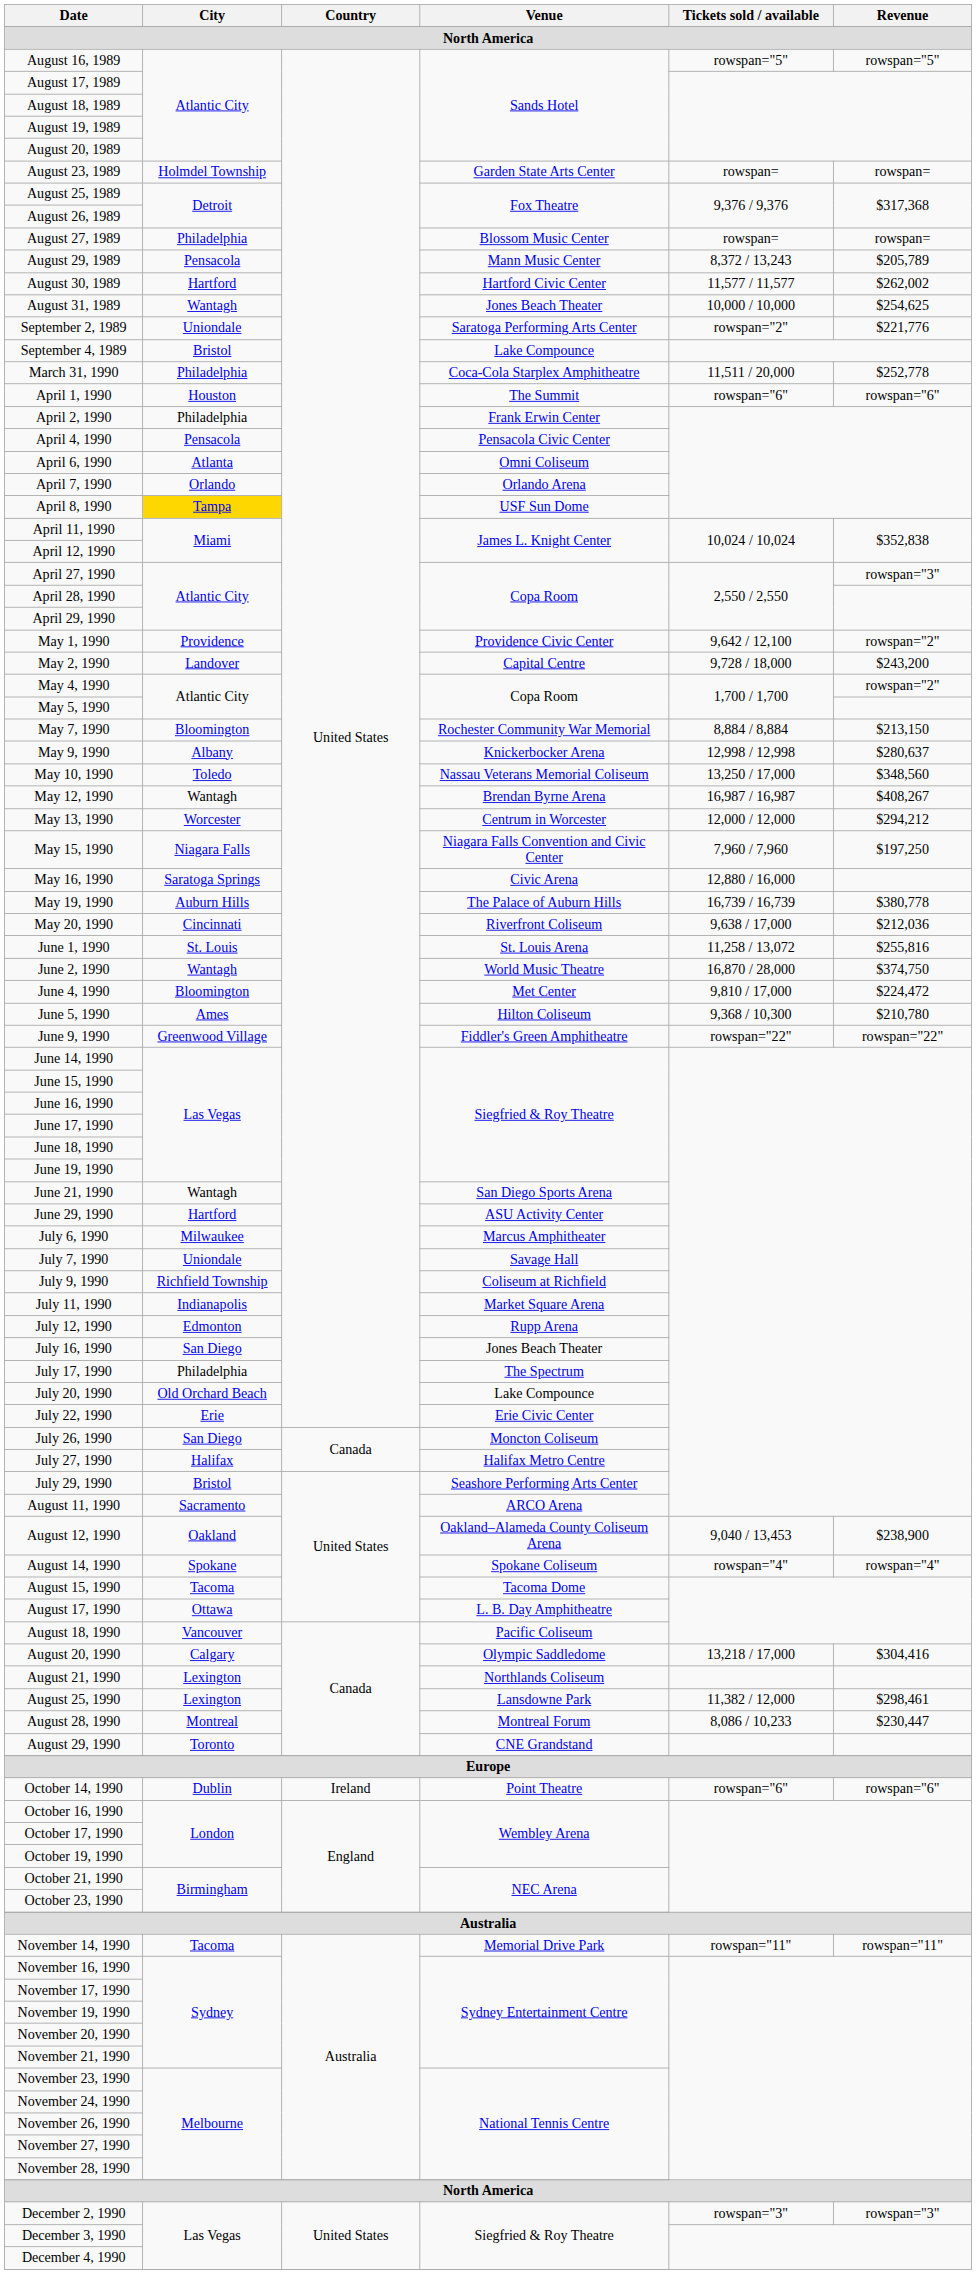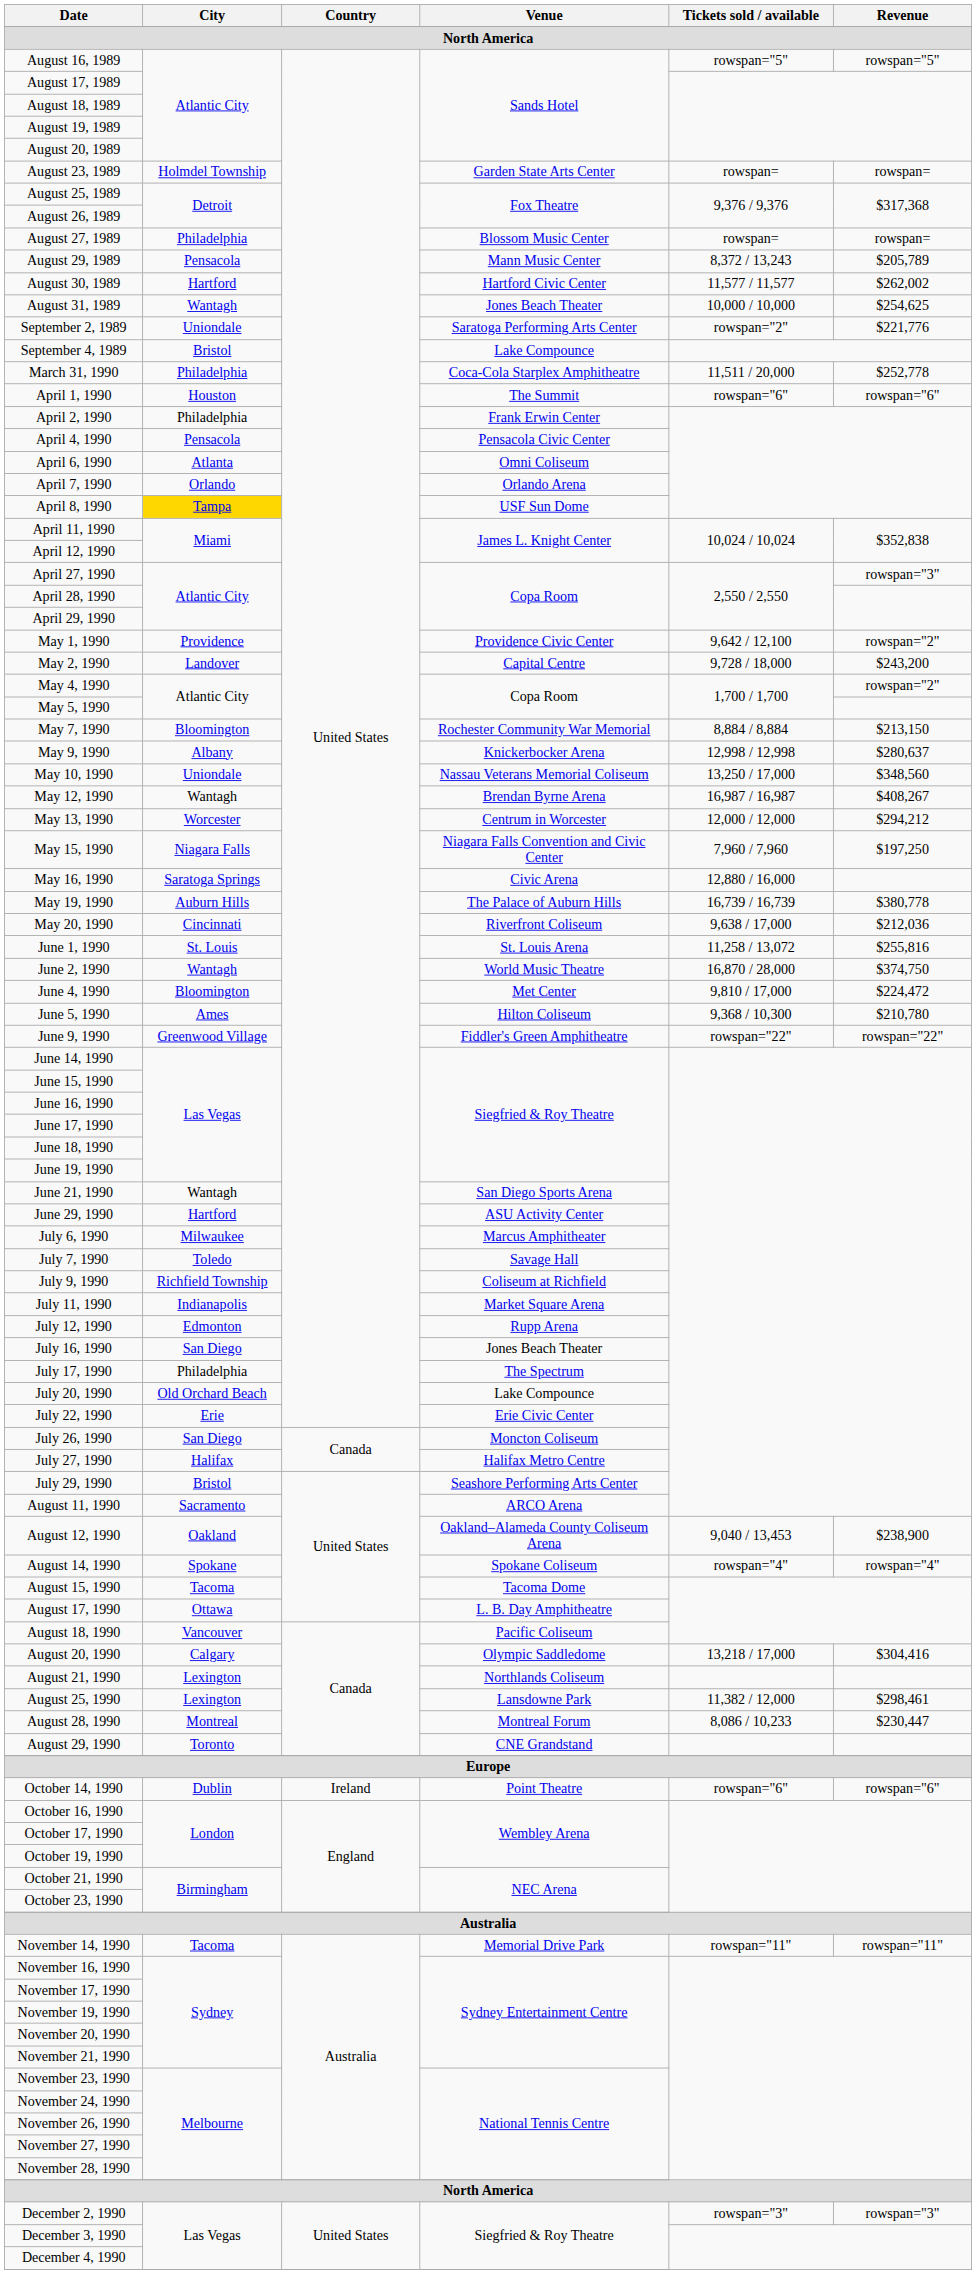(212, 774) Toledo -> (212, 774) Uniondale
(212, 1259) Uniondale -> (212, 1259) Toledo
